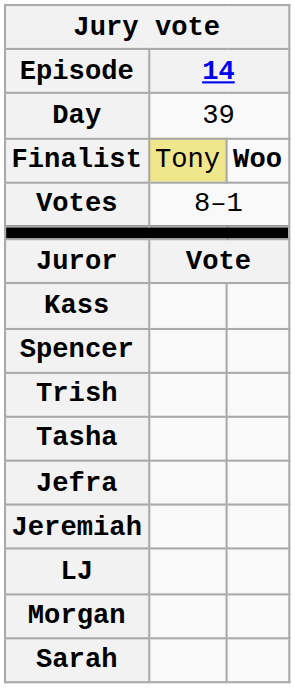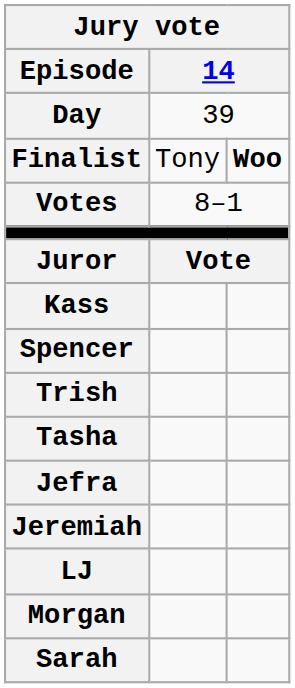(188, 160) khaki background -> (188, 160) no background
